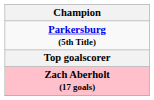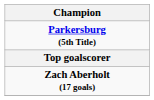(77, 80) pink background -> (77, 80) no background
